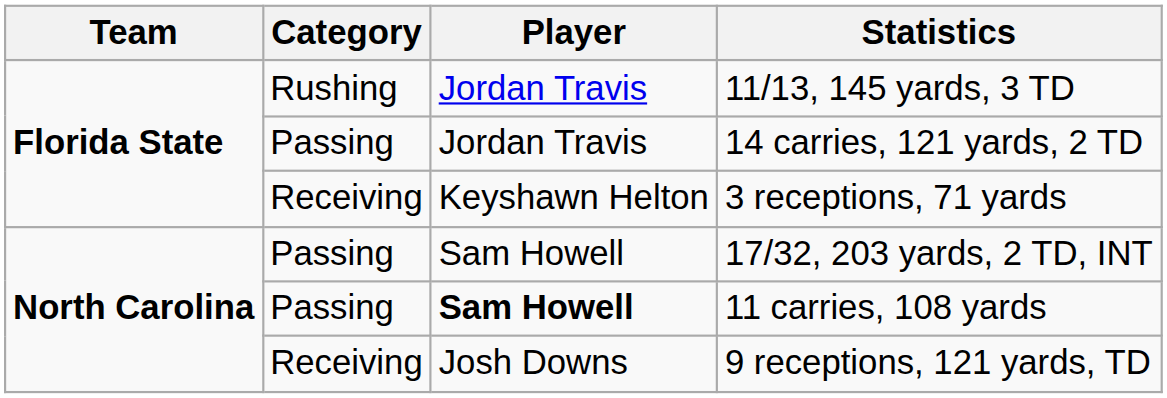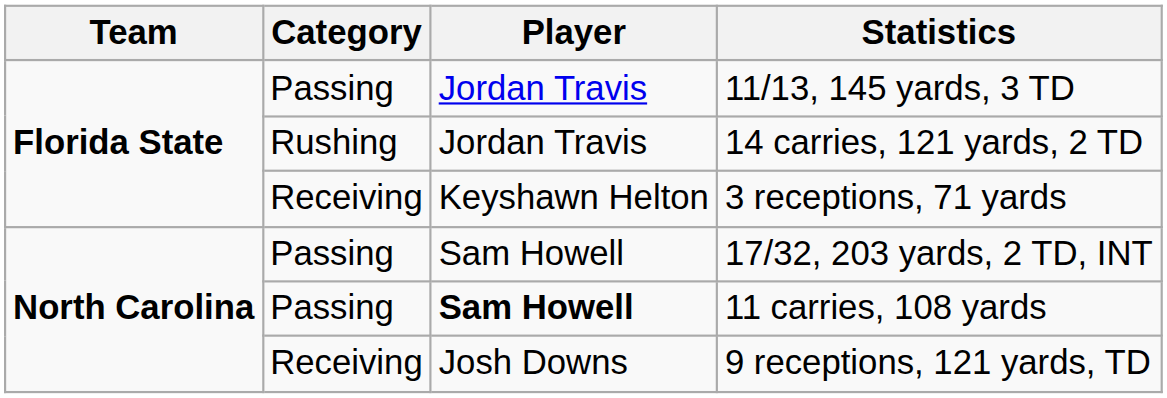(334, 87) Rushing -> (332, 87) Passing
(332, 142) Passing -> (334, 142) Rushing
